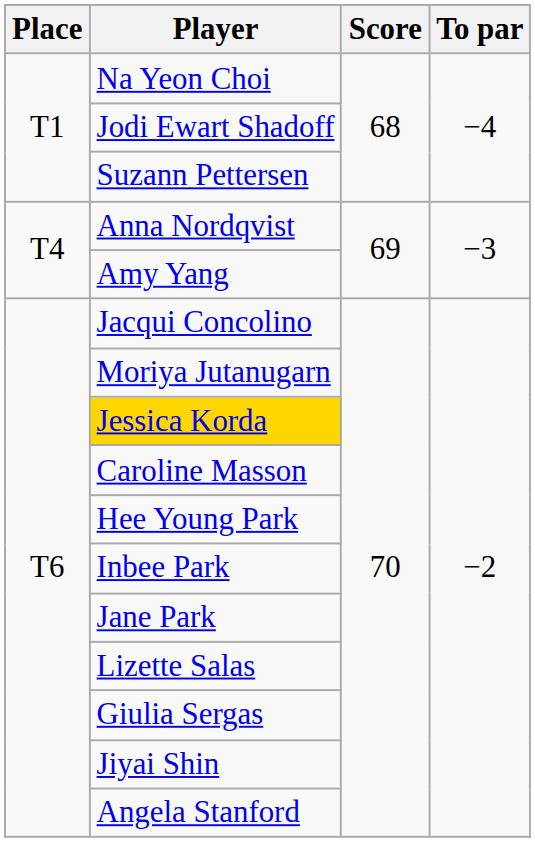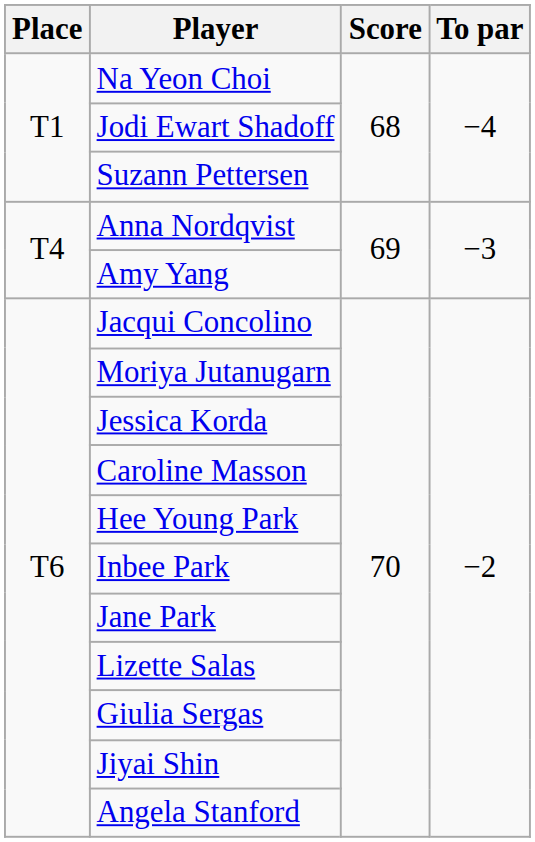(182, 420) gold background -> (182, 420) no background
